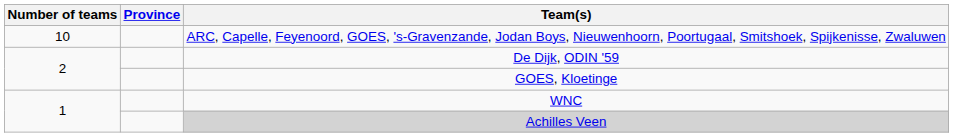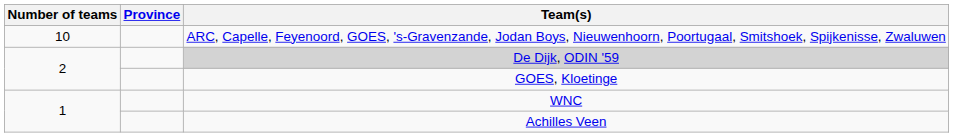(566, 57) no background -> (566, 57) lightgrey background
(566, 121) lightgrey background -> (566, 121) no background
